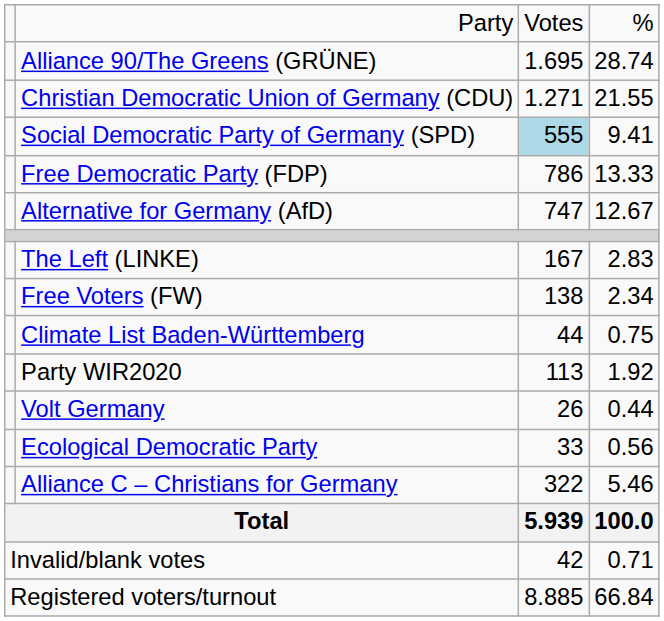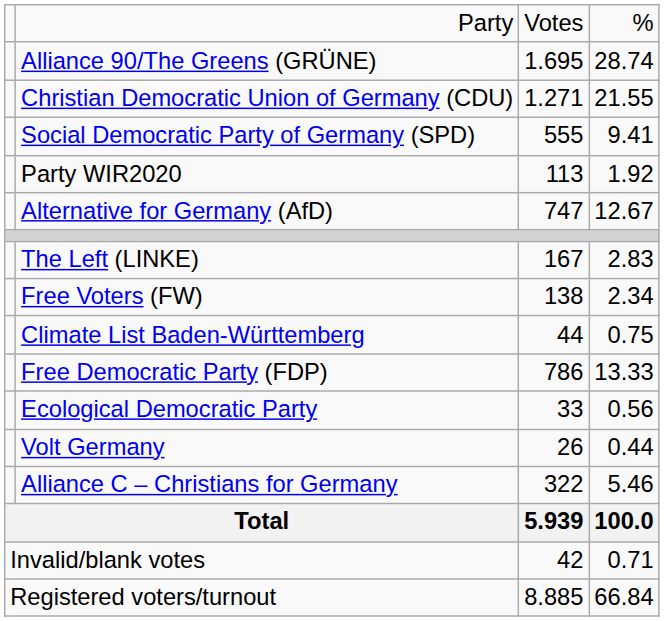(564, 135) lightblue background -> (564, 135) no background
rows swapped: (174, 173) <-> (101, 372)
rows swapped: (169, 447) <-> (93, 409)
